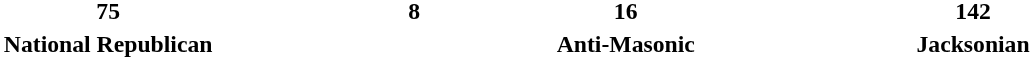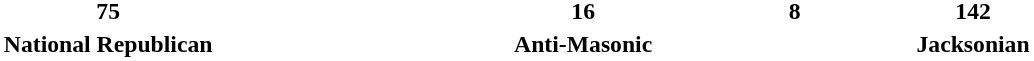columns swapped: (626, 11) <-> (414, 11)
